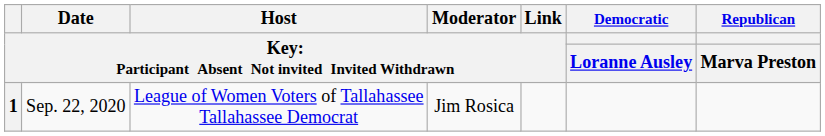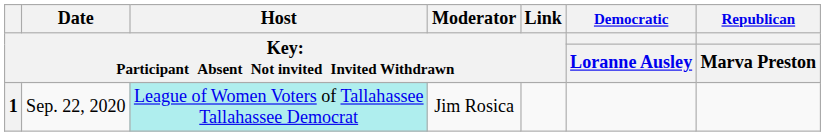(279, 106) no background -> (279, 106) paleturquoise background
